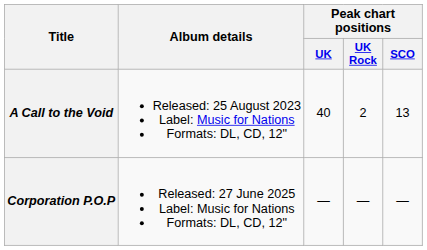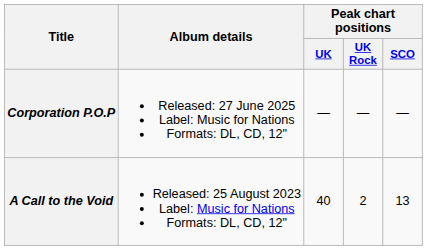rows swapped: (61, 113) <-> (61, 201)
